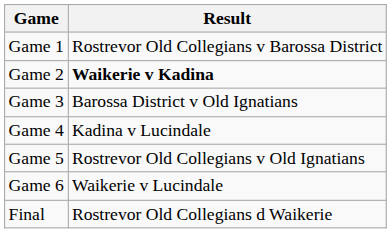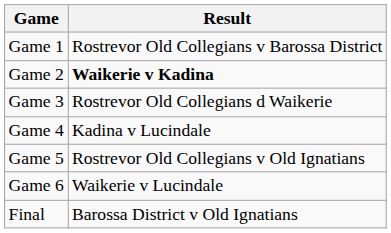(185, 102) Barossa District v Old Ignatians -> (202, 102) Rostrevor Old Collegians d Waikerie
(202, 213) Rostrevor Old Collegians d Waikerie -> (185, 213) Barossa District v Old Ignatians
